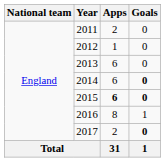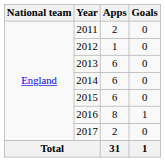(145, 81) bold -> (145, 81) normal
(115, 98) bold -> (115, 98) normal
(145, 98) bold -> (145, 98) normal
(145, 132) bold -> (145, 132) normal
